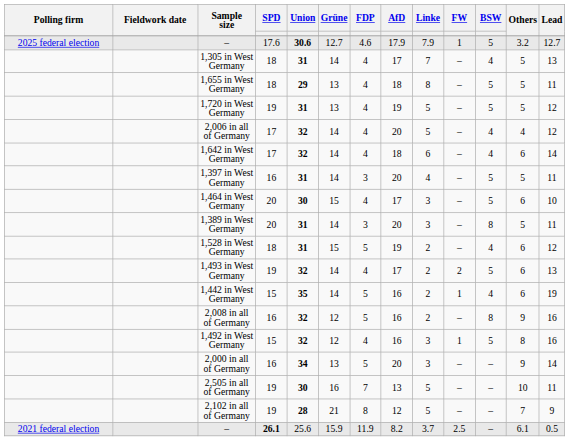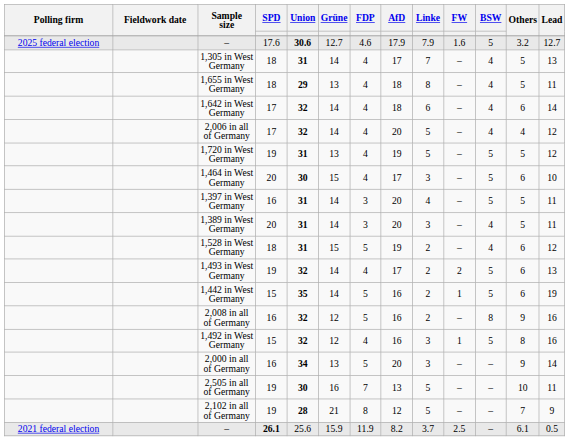(459, 43) 1 -> (459, 43) 1.6
(491, 85) 5 -> (491, 85) 4
rows swapped: (227, 155) <-> (227, 108)
rows swapped: (227, 178) <-> (227, 201)
(491, 225) 8 -> (491, 225) 4
(491, 294) 4 -> (491, 294) 5
